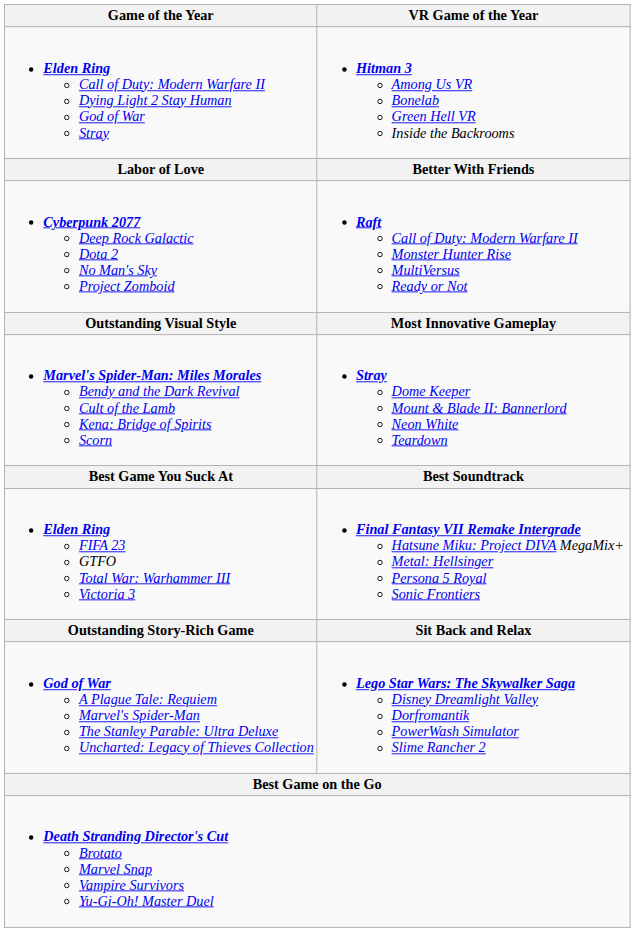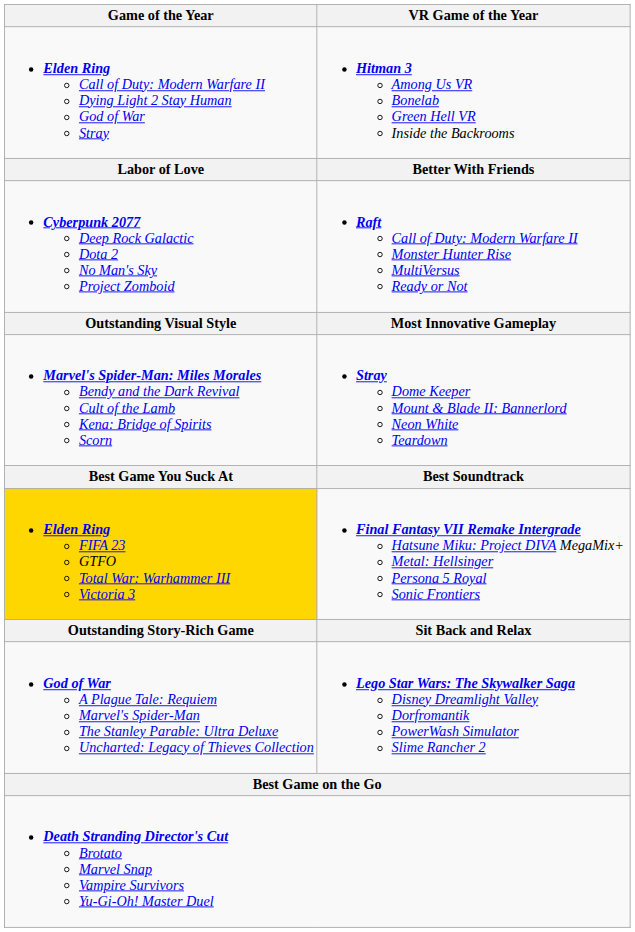(161, 562) no background -> (161, 562) gold background
